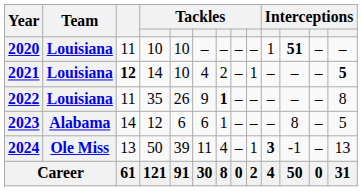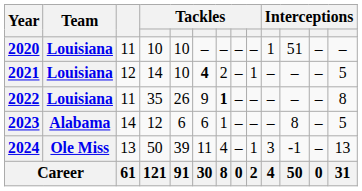(295, 49) bold -> (295, 49) normal
(128, 73) bold -> (128, 73) normal
(205, 73) normal -> (205, 73) bold
(343, 73) bold -> (343, 73) normal
(271, 148) bold -> (271, 148) normal
